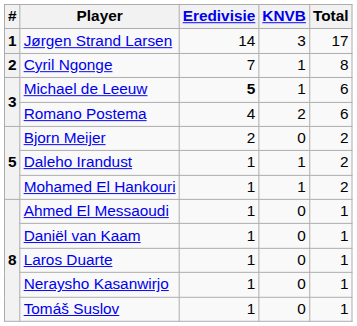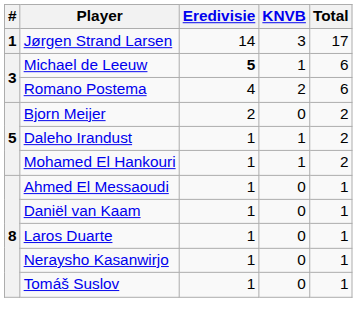- row: (68, 65)
